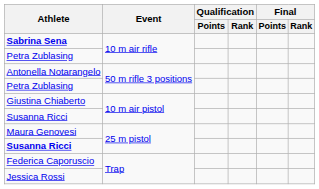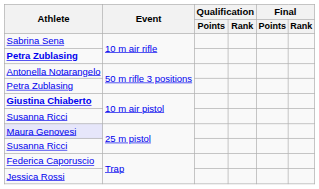(37, 41) bold -> (35, 41) normal
(40, 56) normal -> (42, 56) bold
(46, 101) normal -> (49, 101) bold
(41, 132) no background -> (41, 132) lavender background
(39, 147) bold -> (37, 147) normal
